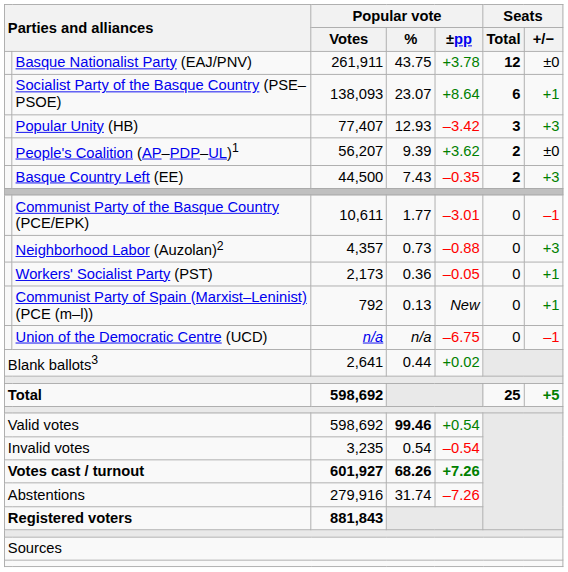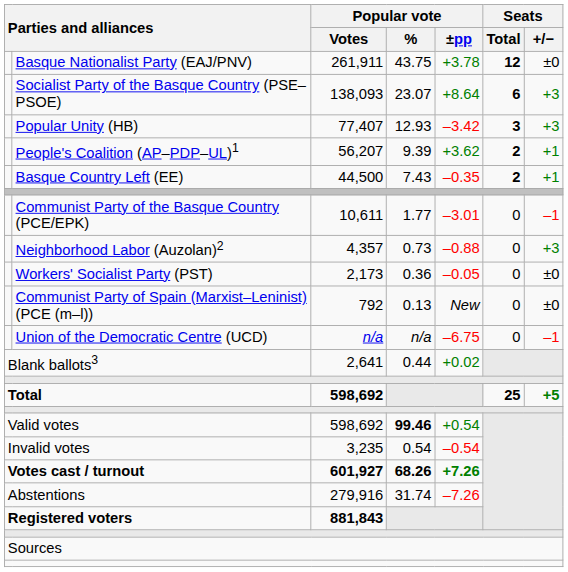(551, 94) +1 -> (551, 94) +3
(551, 151) ±0 -> (551, 151) +1
(551, 176) +3 -> (551, 176) +1
(551, 274) +1 -> (551, 274) ±0
(551, 305) +1 -> (551, 305) ±0
